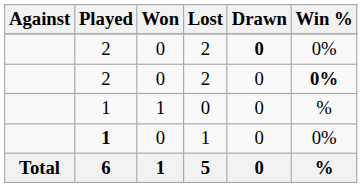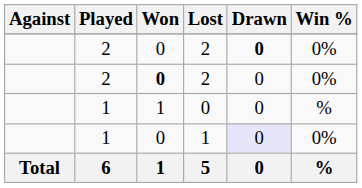(160, 78) normal -> (160, 78) bold
(324, 78) bold -> (324, 78) normal
(106, 138) bold -> (106, 138) normal
(259, 138) no background -> (259, 138) lavender background
